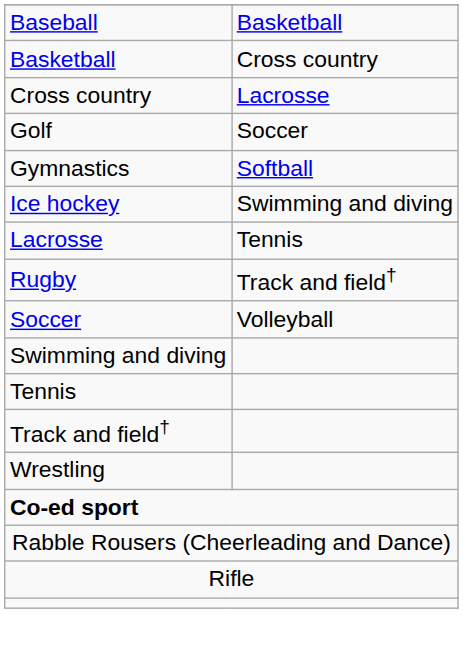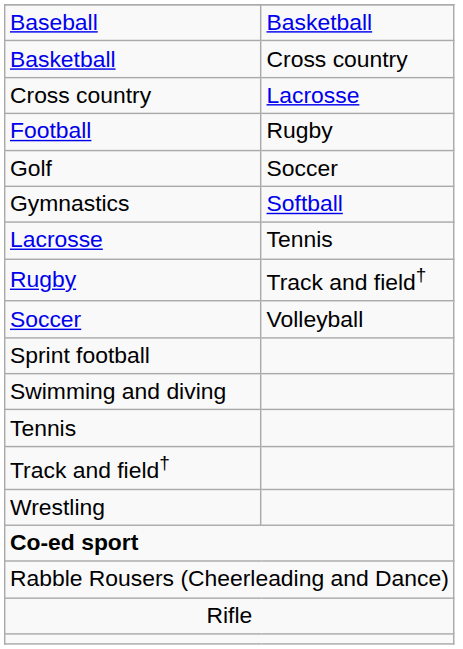+ row: (51, 131)
- row: (65, 204)
+ row: (80, 355)
